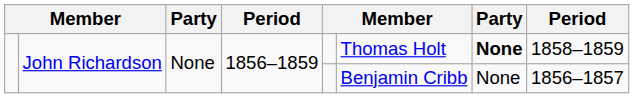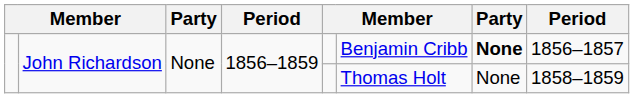(393, 48) Thomas Holt -> (404, 48) Benjamin Cribb
(577, 48) 1858–1859 -> (577, 48) 1856–1857
(404, 78) Benjamin Cribb -> (393, 78) Thomas Holt
(577, 78) 1856–1857 -> (577, 78) 1858–1859
